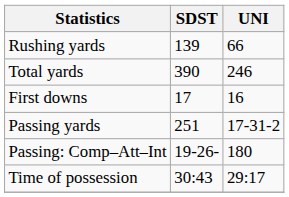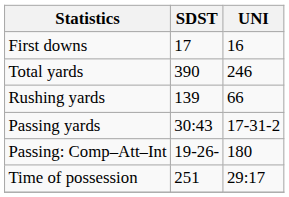rows swapped: (48, 98) <-> (57, 45)
(187, 125) 251 -> (194, 125) 30:43
(194, 178) 30:43 -> (187, 178) 251
